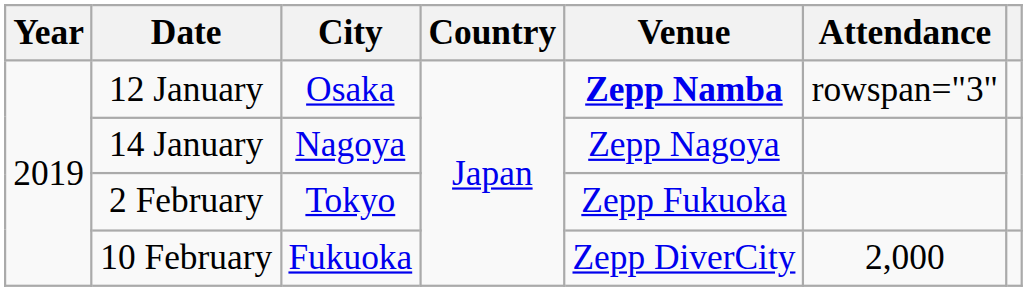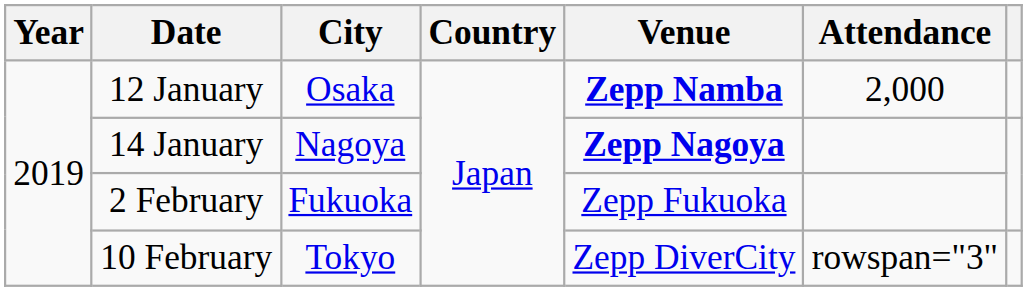(905, 88) rowspan="3" -> (905, 88) 2,000
(684, 144) normal -> (684, 144) bold
(350, 200) Tokyo -> (350, 200) Fukuoka
(350, 256) Fukuoka -> (350, 256) Tokyo
(905, 256) 2,000 -> (905, 256) rowspan="3"
